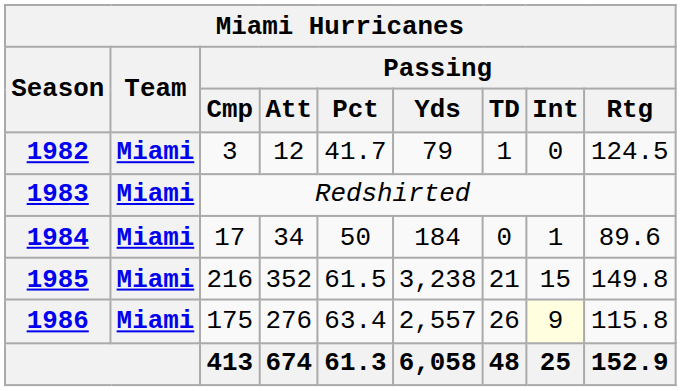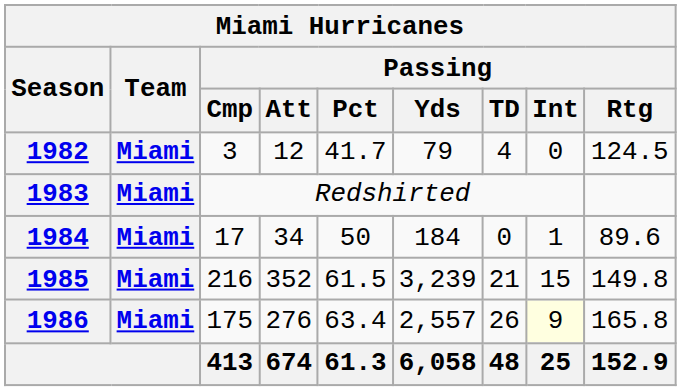(504, 153) 1 -> (504, 153) 4
(438, 279) 3,238 -> (438, 279) 3,239
(630, 321) 115.8 -> (630, 321) 165.8
